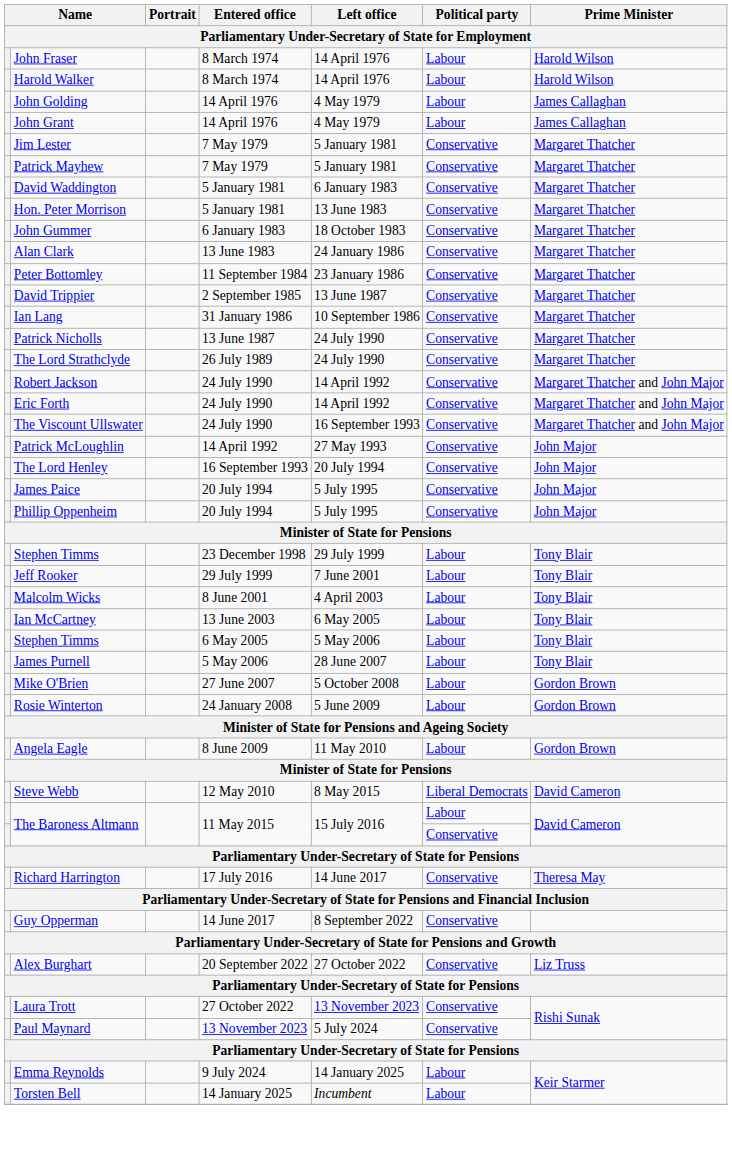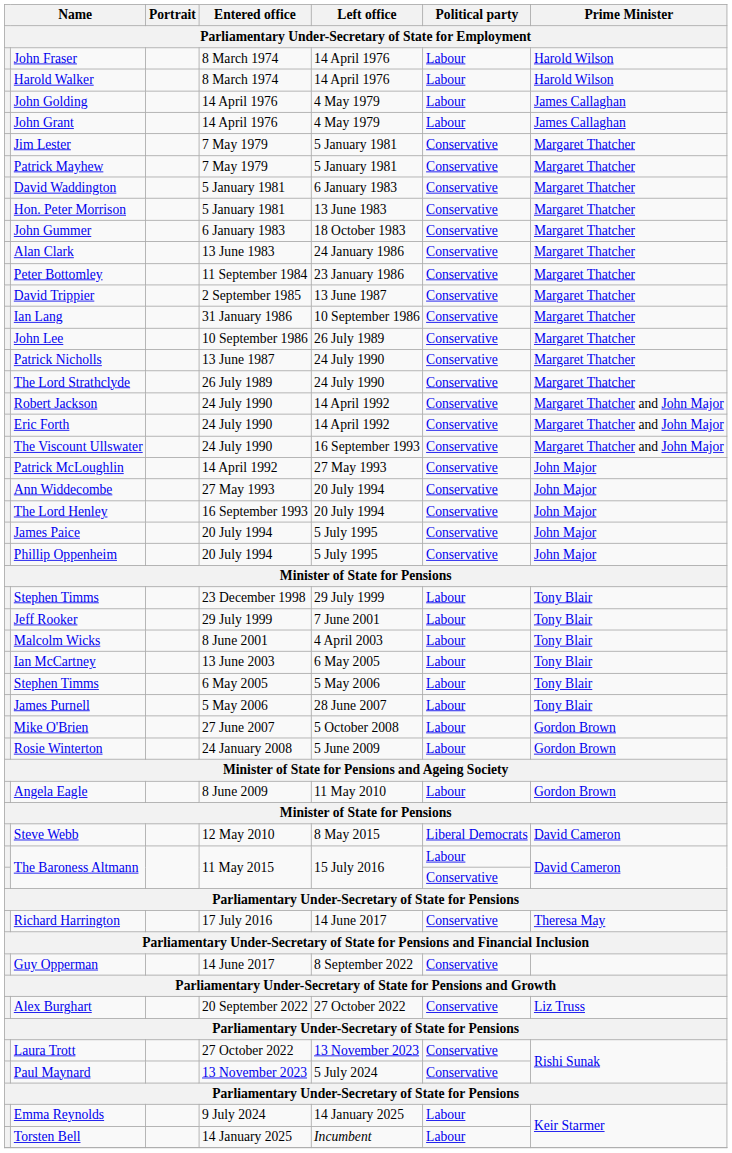+ row: (39, 338)
+ row: (63, 489)
